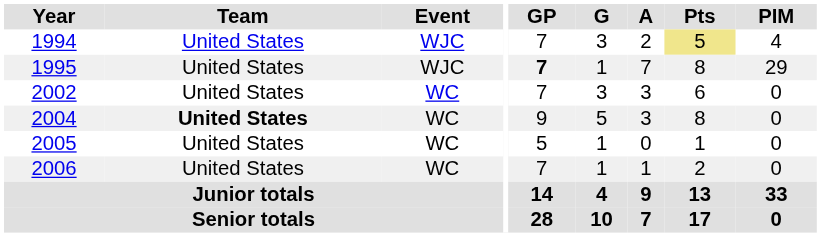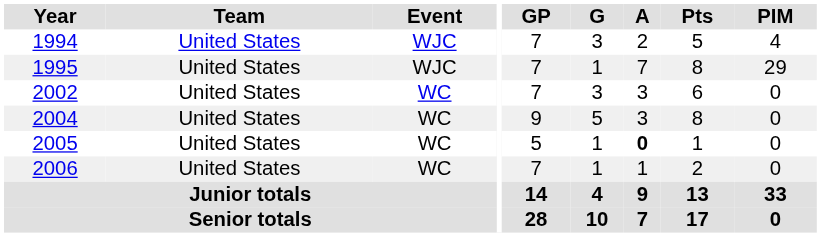(700, 41) khaki background -> (697, 41) no background
(542, 67) bold -> (536, 67) normal
(243, 118) bold -> (239, 118) normal
(646, 143) normal -> (642, 143) bold
